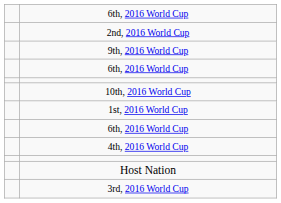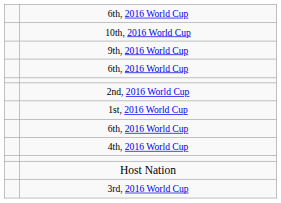(148, 32) 2nd, 2016 World Cup -> (148, 32) 10th, 2016 World Cup
(148, 92) 10th, 2016 World Cup -> (148, 92) 2nd, 2016 World Cup
